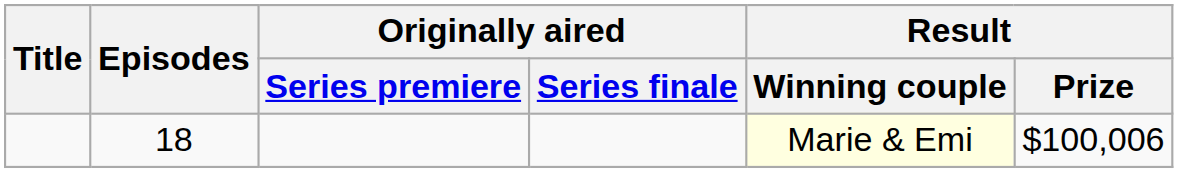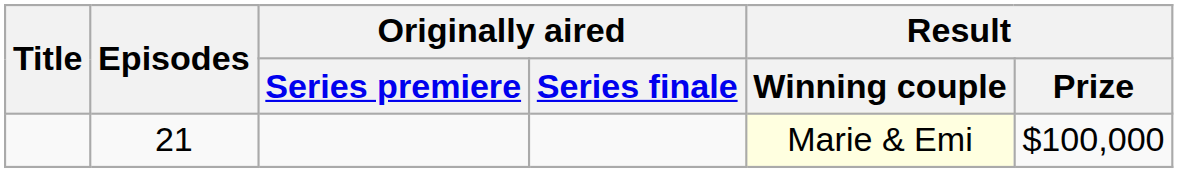(174, 139) 18 -> (174, 139) 21
(1093, 139) $100,006 -> (1093, 139) $100,000
